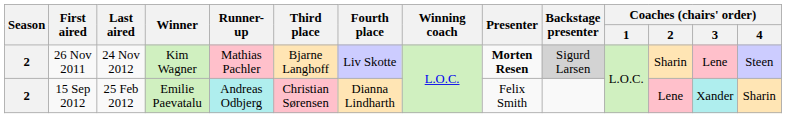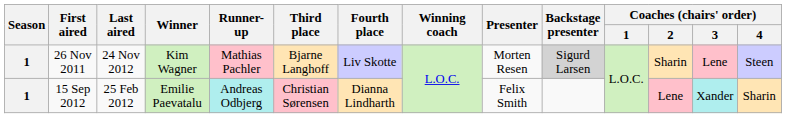(27, 62) 2 -> (27, 62) 1
(512, 62) bold -> (512, 62) normal
(27, 96) 2 -> (27, 96) 1
